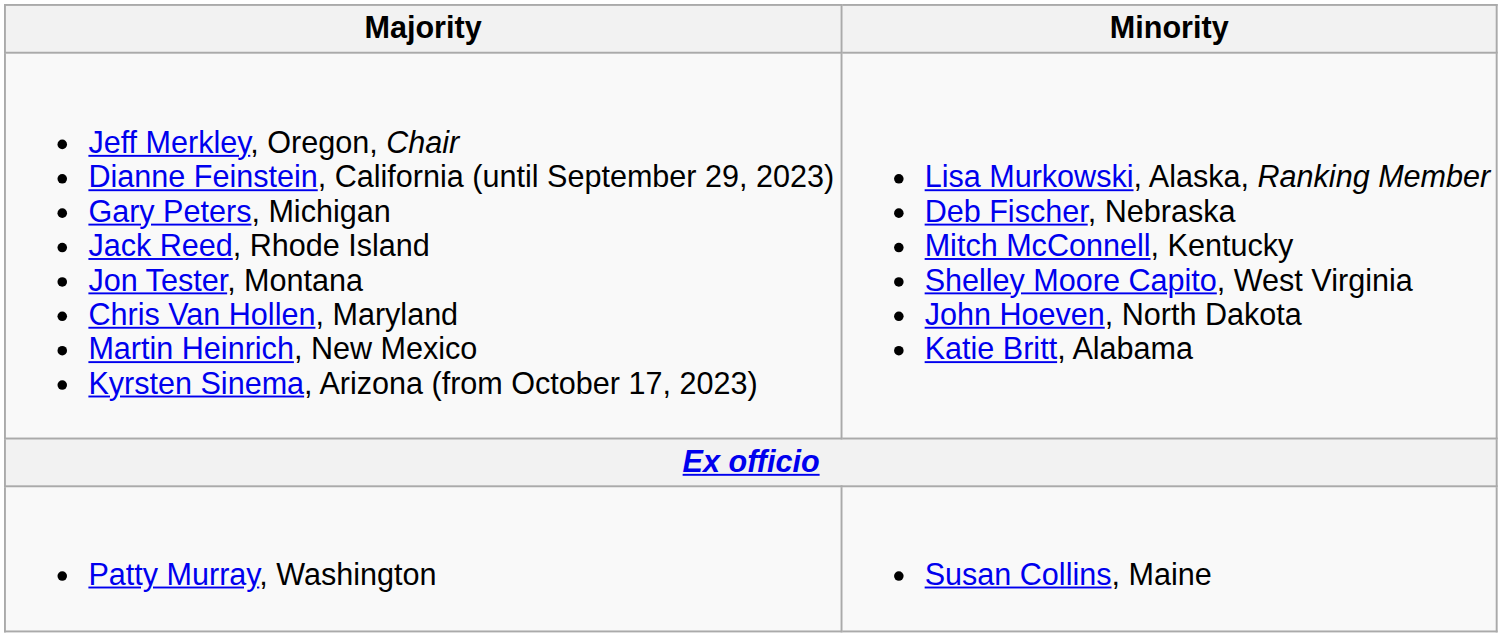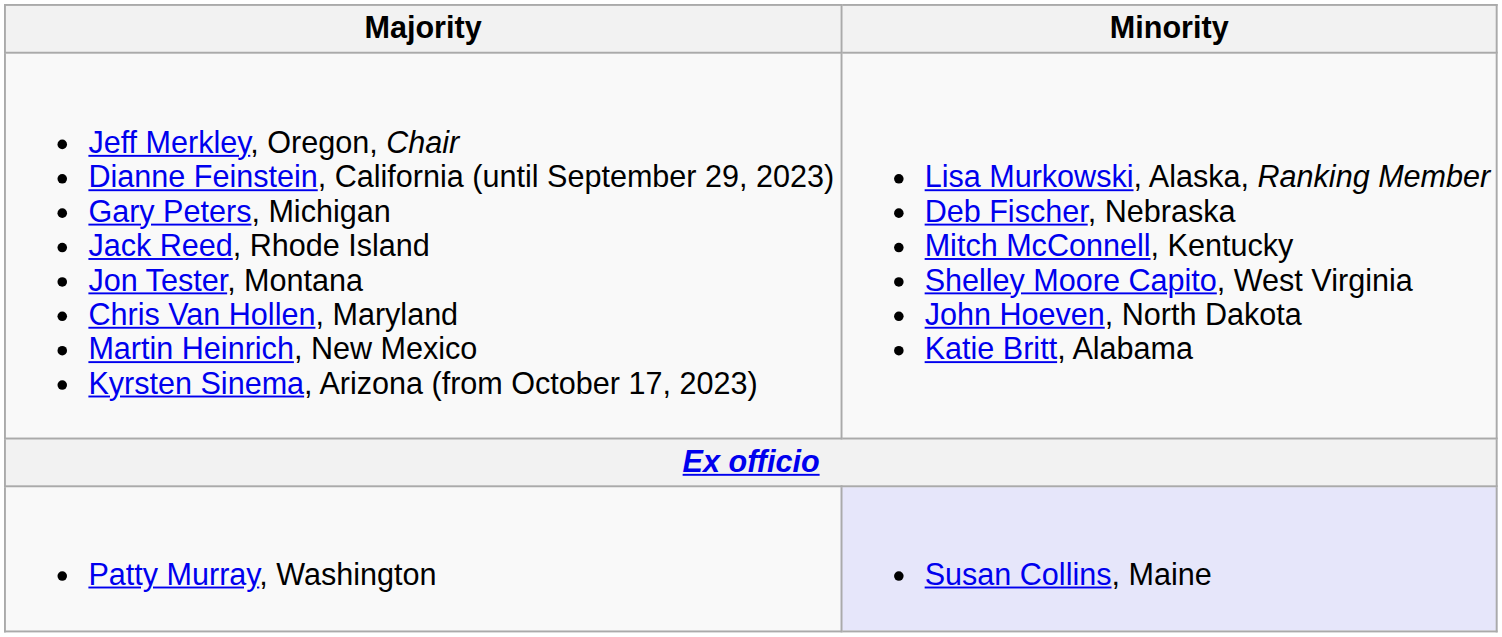(1169, 576) no background -> (1169, 576) lavender background
